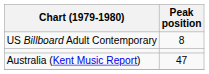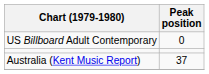(182, 40) 8 -> (182, 40) 0
(182, 61) 47 -> (182, 61) 37
